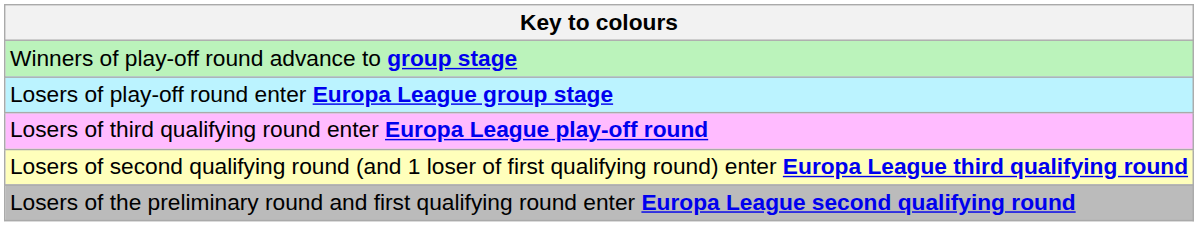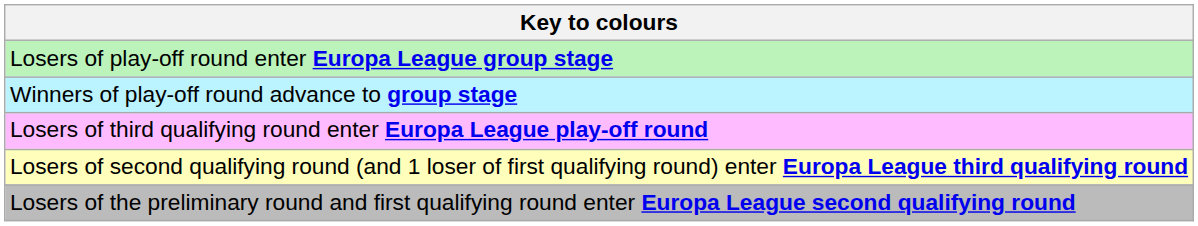(264, 58) Winners of play-off round advance to group stage -> (312, 58) Losers of play-off round enter Europa League group stage
(312, 94) Losers of play-off round enter Europa League group stage -> (264, 94) Winners of play-off round advance to group stage
